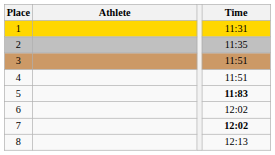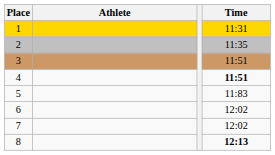(236, 77) normal -> (236, 77) bold
(236, 93) bold -> (236, 93) normal
(236, 126) bold -> (236, 126) normal
(236, 142) normal -> (236, 142) bold
